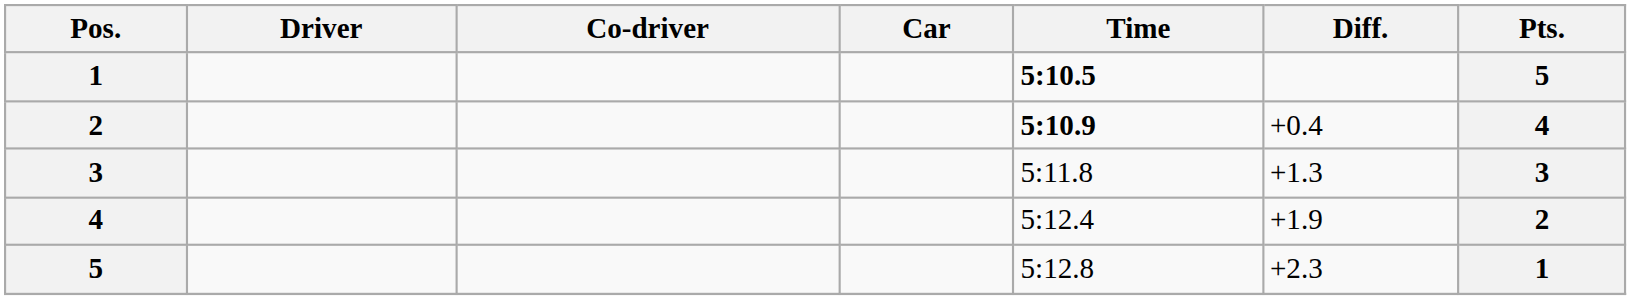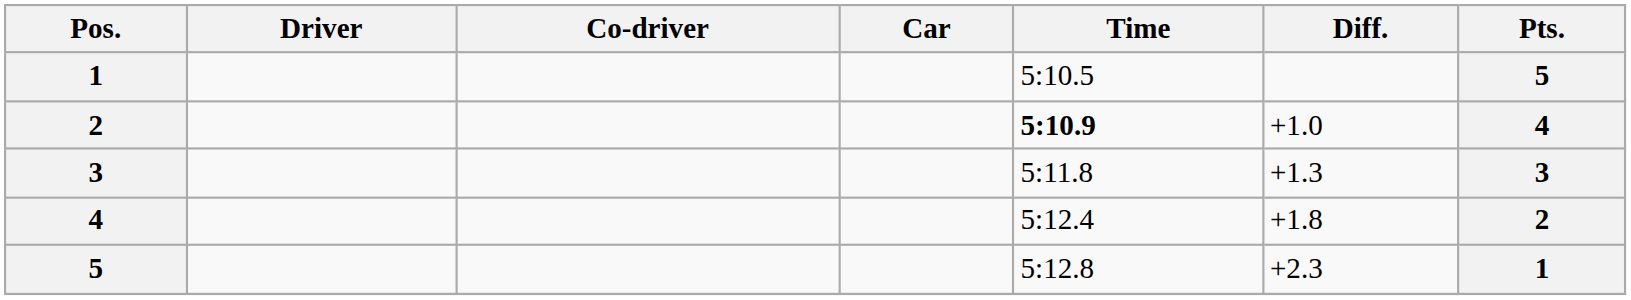(1058, 76) bold -> (1057, 76) normal
(1296, 124) +0.4 -> (1296, 124) +1.0
(1296, 220) +1.9 -> (1296, 220) +1.8
